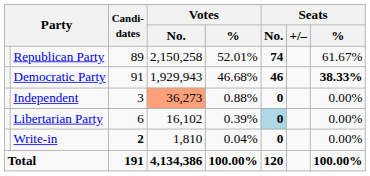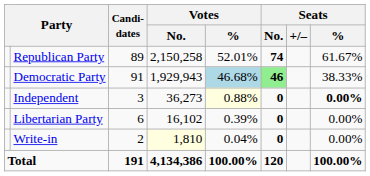(237, 77) no background -> (237, 77) lightblue background
(277, 77) no background -> (277, 77) lightgreen background
(341, 77) bold -> (342, 77) normal
(184, 98) lightsalmon background -> (184, 98) no background
(241, 98) no background -> (241, 98) lightyellow background
(345, 98) normal -> (344, 98) bold
(280, 118) lightblue background -> (280, 118) no background
(141, 139) bold -> (141, 139) normal
(188, 139) no background -> (188, 139) lightyellow background
